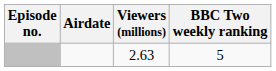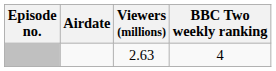(220, 54) 5 -> (220, 54) 4
